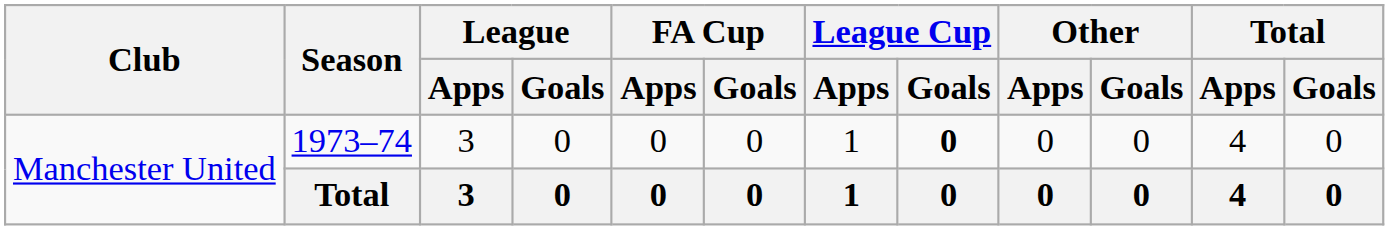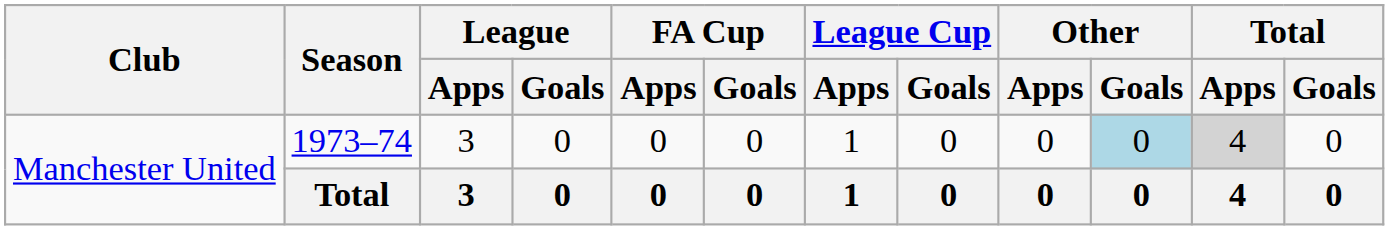(949, 140) bold -> (949, 140) normal
(1141, 140) no background -> (1141, 140) lightblue background
(1238, 140) no background -> (1238, 140) lightgrey background
